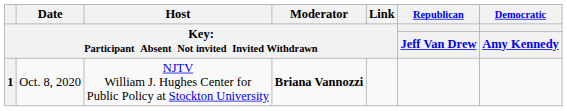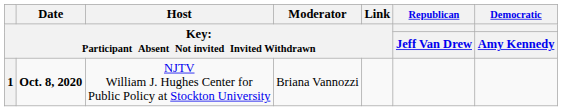(50, 82) normal -> (51, 82) bold
(319, 82) bold -> (317, 82) normal
